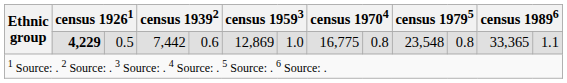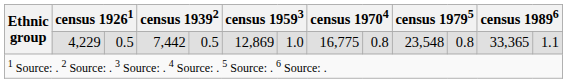(85, 42) bold -> (85, 42) normal
(210, 42) 0.6 -> (210, 42) 0.5
